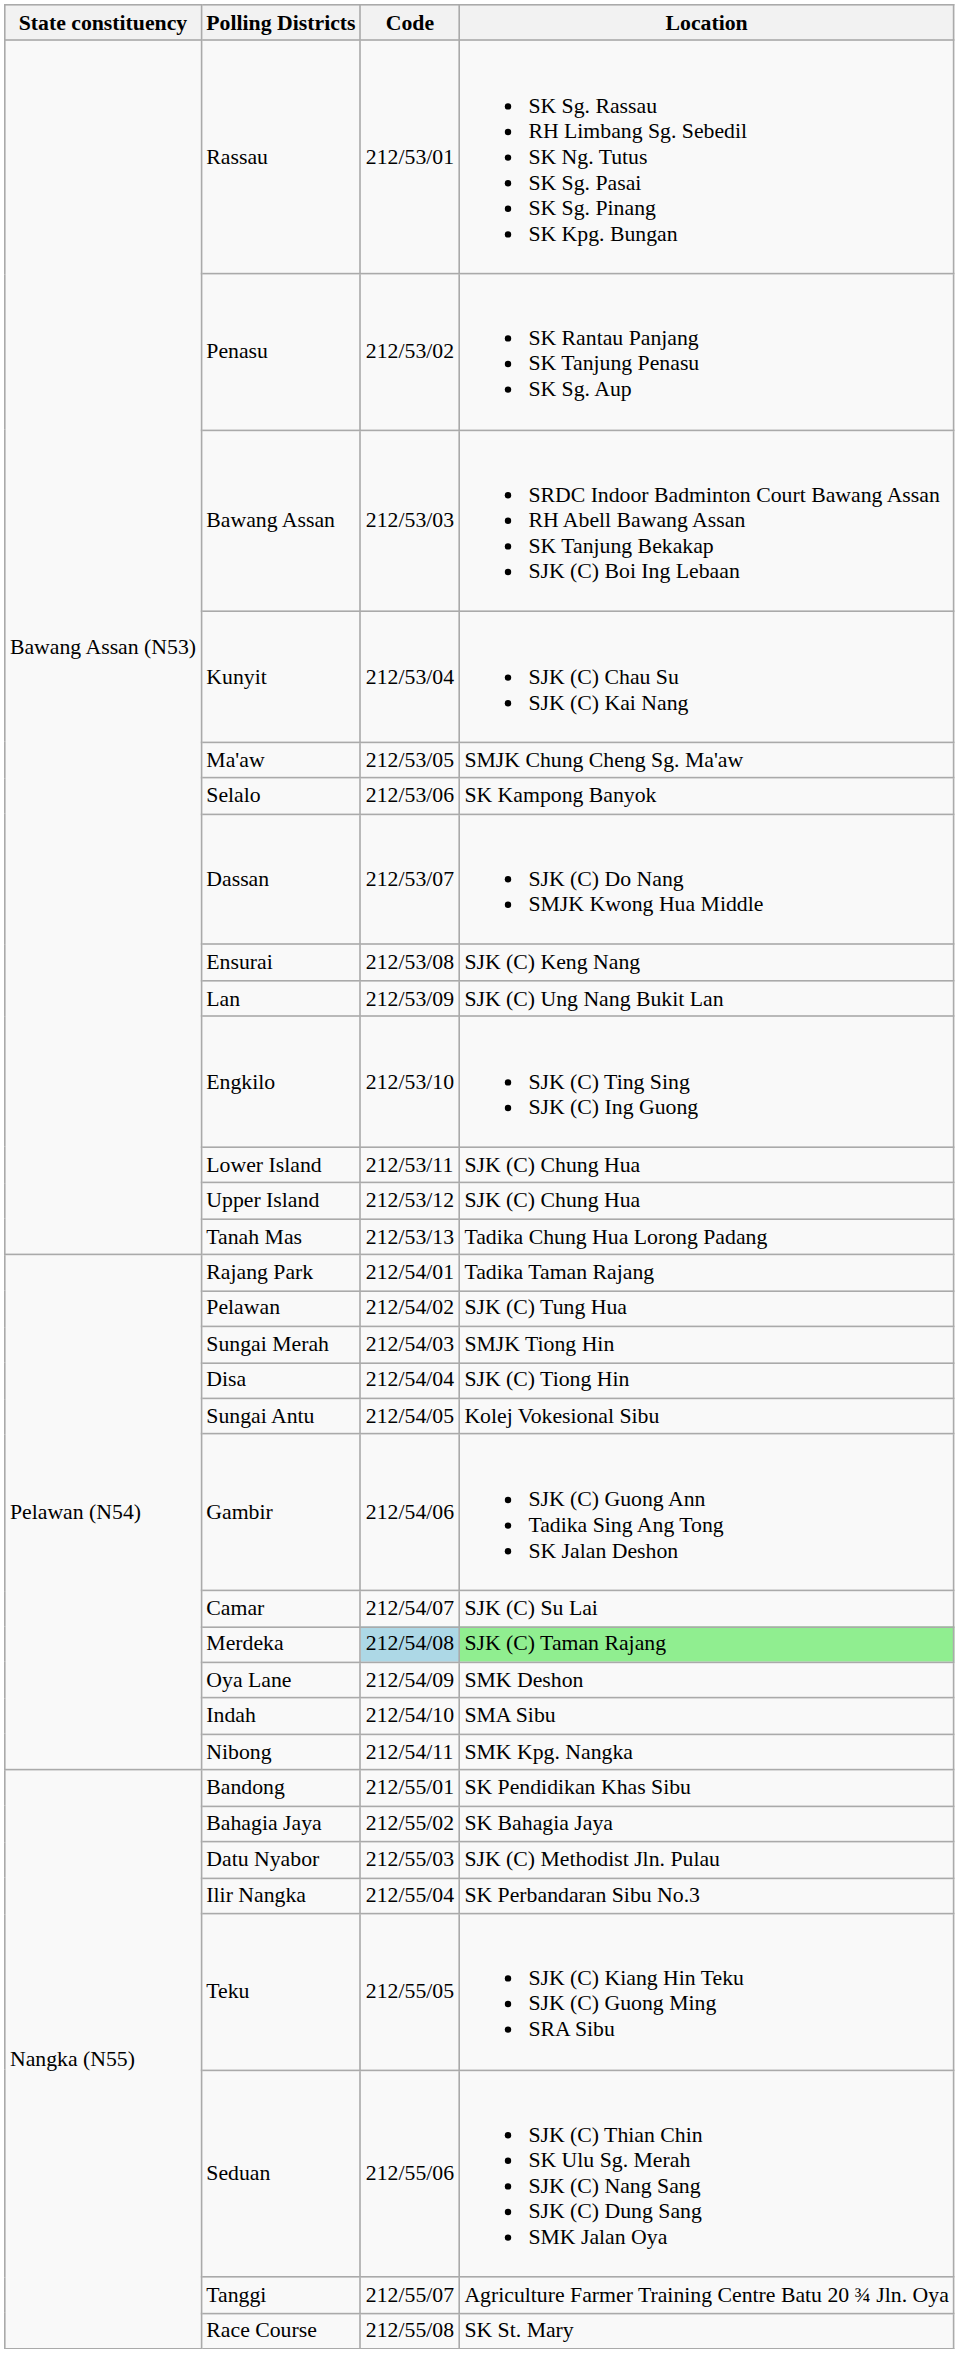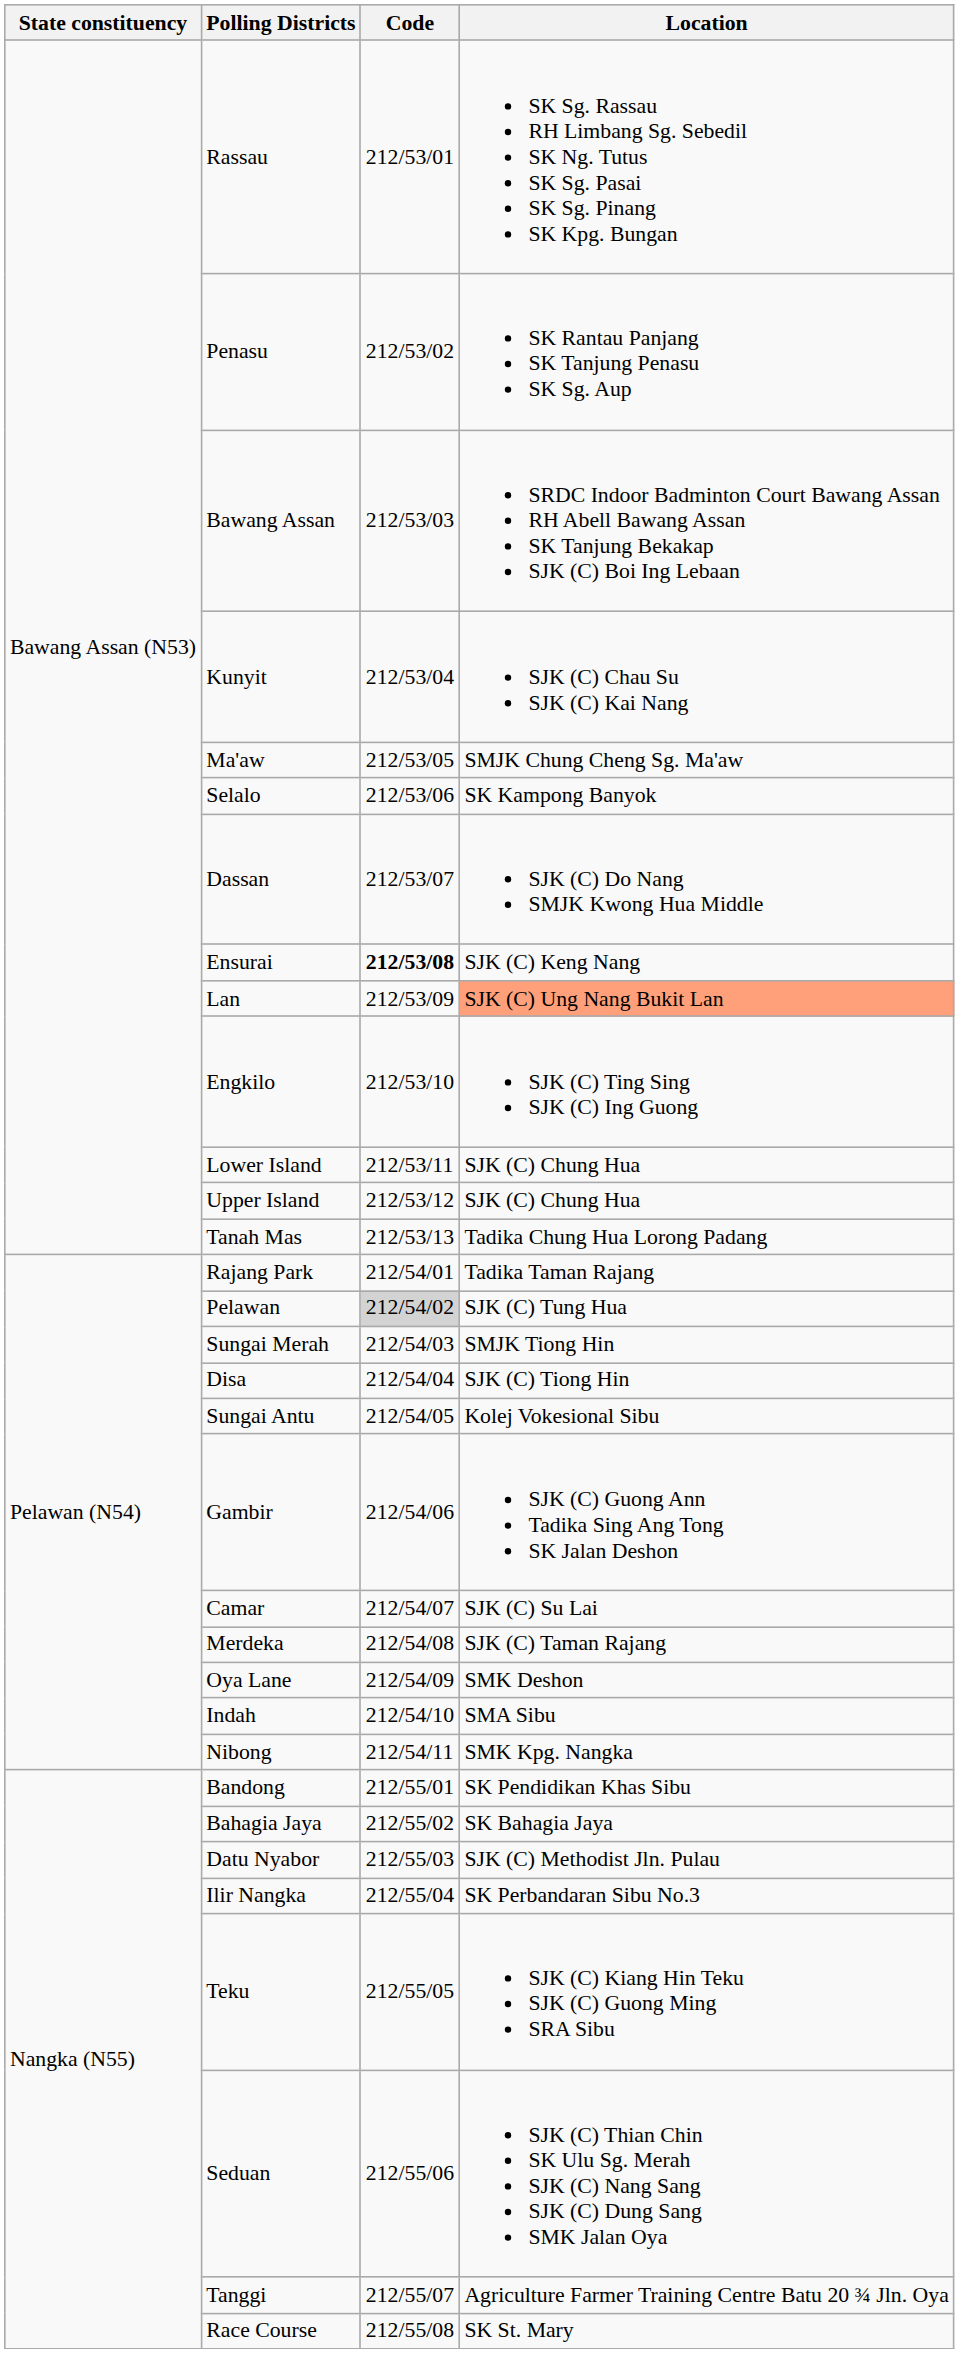(410, 961) normal -> (410, 961) bold
(594, 997) no background -> (594, 997) lightsalmon background
(410, 1307) no background -> (410, 1307) lightgrey background
(410, 1643) lightblue background -> (410, 1643) no background
(565, 1643) lightgreen background -> (565, 1643) no background
